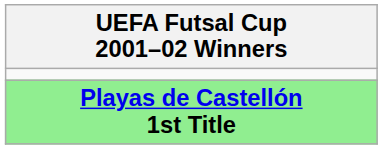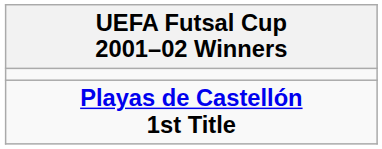(191, 111) lightgreen background -> (191, 111) no background
